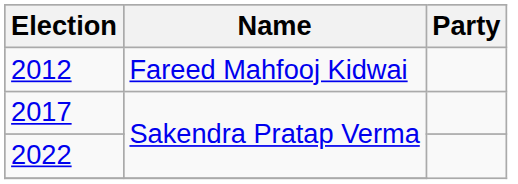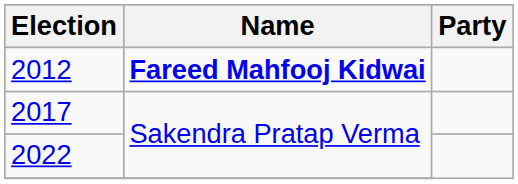(269, 69) normal -> (278, 69) bold
